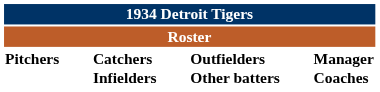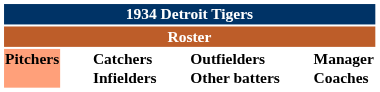(32, 59) no background -> (32, 59) lightsalmon background
